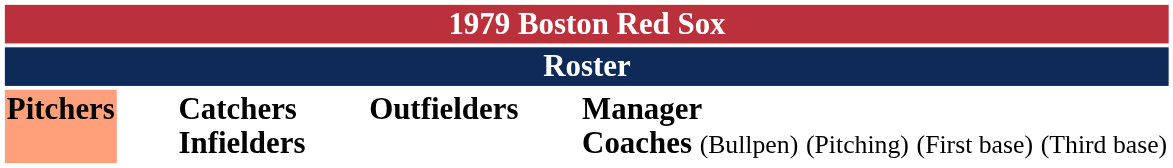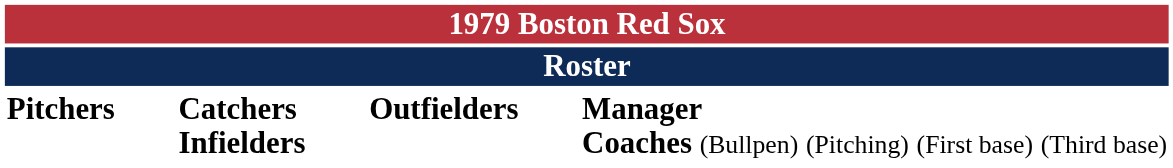(61, 108) lightsalmon background -> (61, 108) no background
